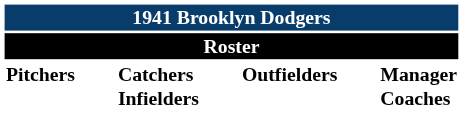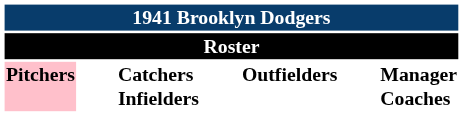(40, 74) no background -> (40, 74) pink background
